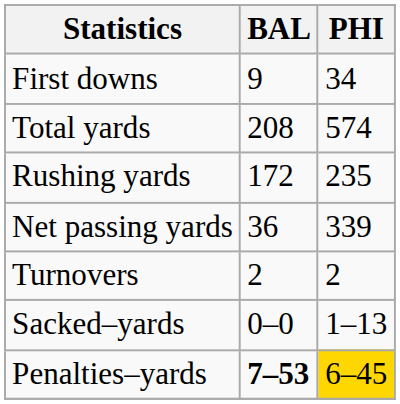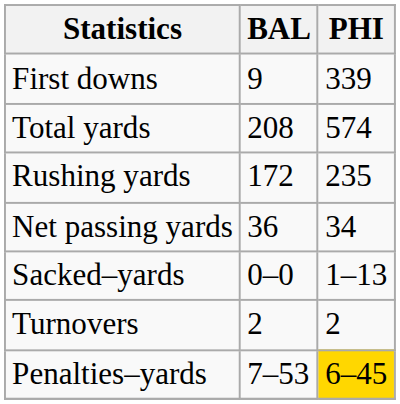(341, 78) 34 -> (349, 78) 339
(349, 226) 339 -> (341, 226) 34
rows swapped: (98, 324) <-> (75, 275)
(278, 373) bold -> (278, 373) normal
